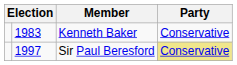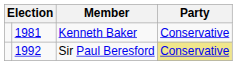(28, 32) 1983 -> (28, 32) 1981
(28, 51) 1997 -> (28, 51) 1992
